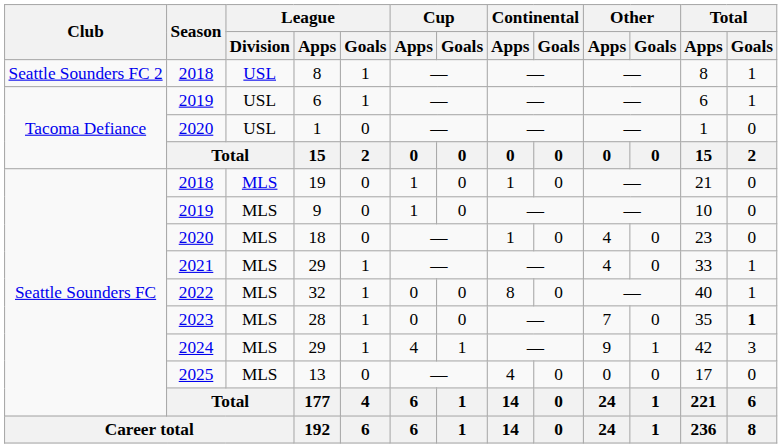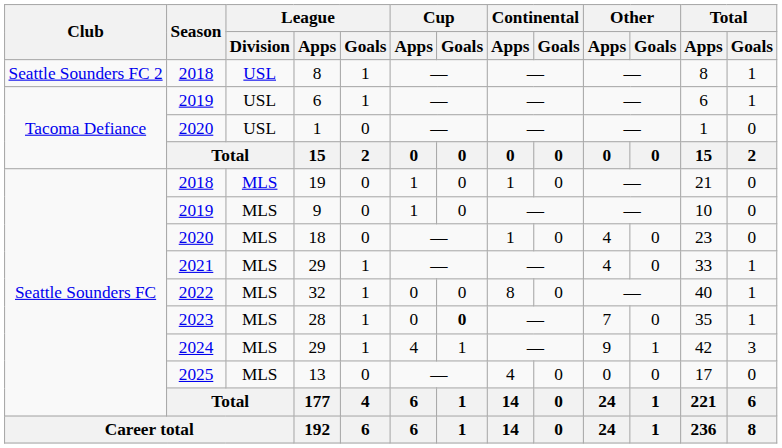(462, 319) normal -> (462, 319) bold
(752, 319) bold -> (752, 319) normal
